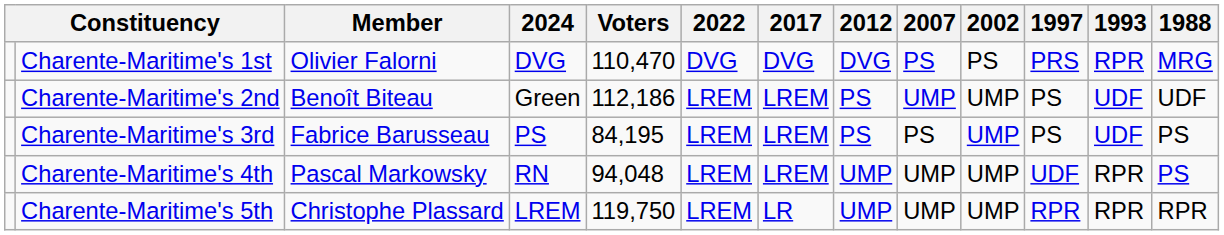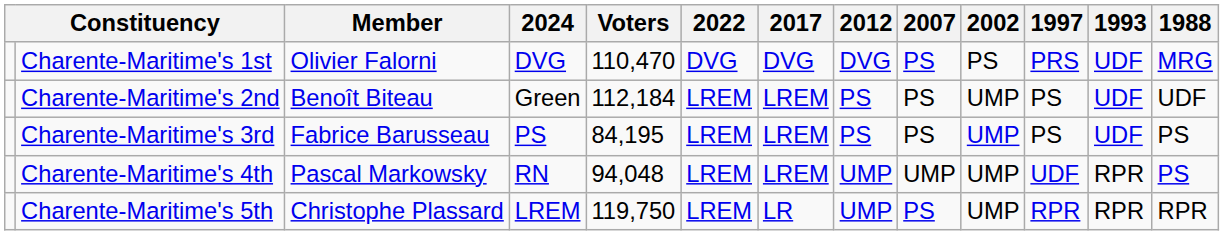(1119, 60) RPR -> (1118, 60) UDF
(633, 98) 112,186 -> (633, 98) 112,184
(930, 98) UMP -> (919, 98) PS
(930, 211) UMP -> (919, 211) PS
